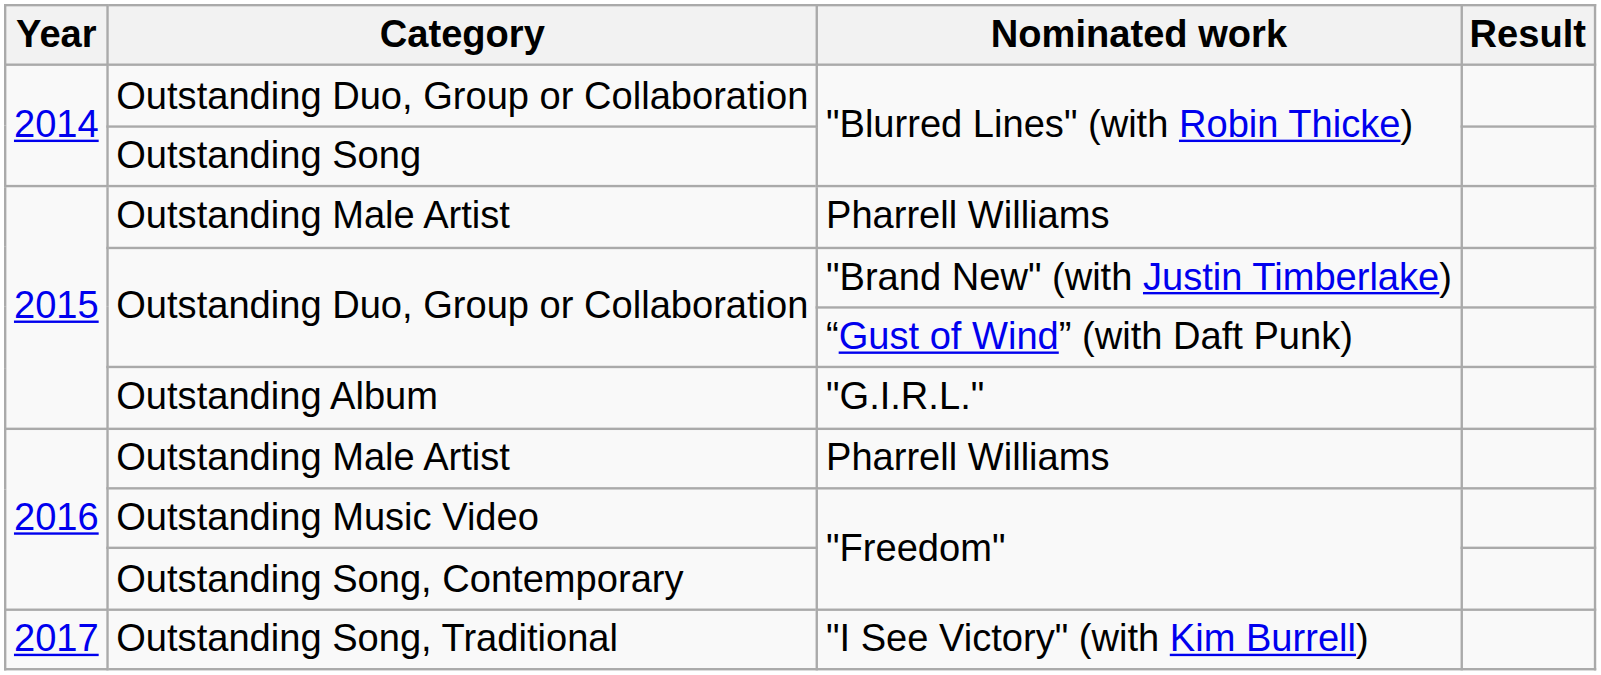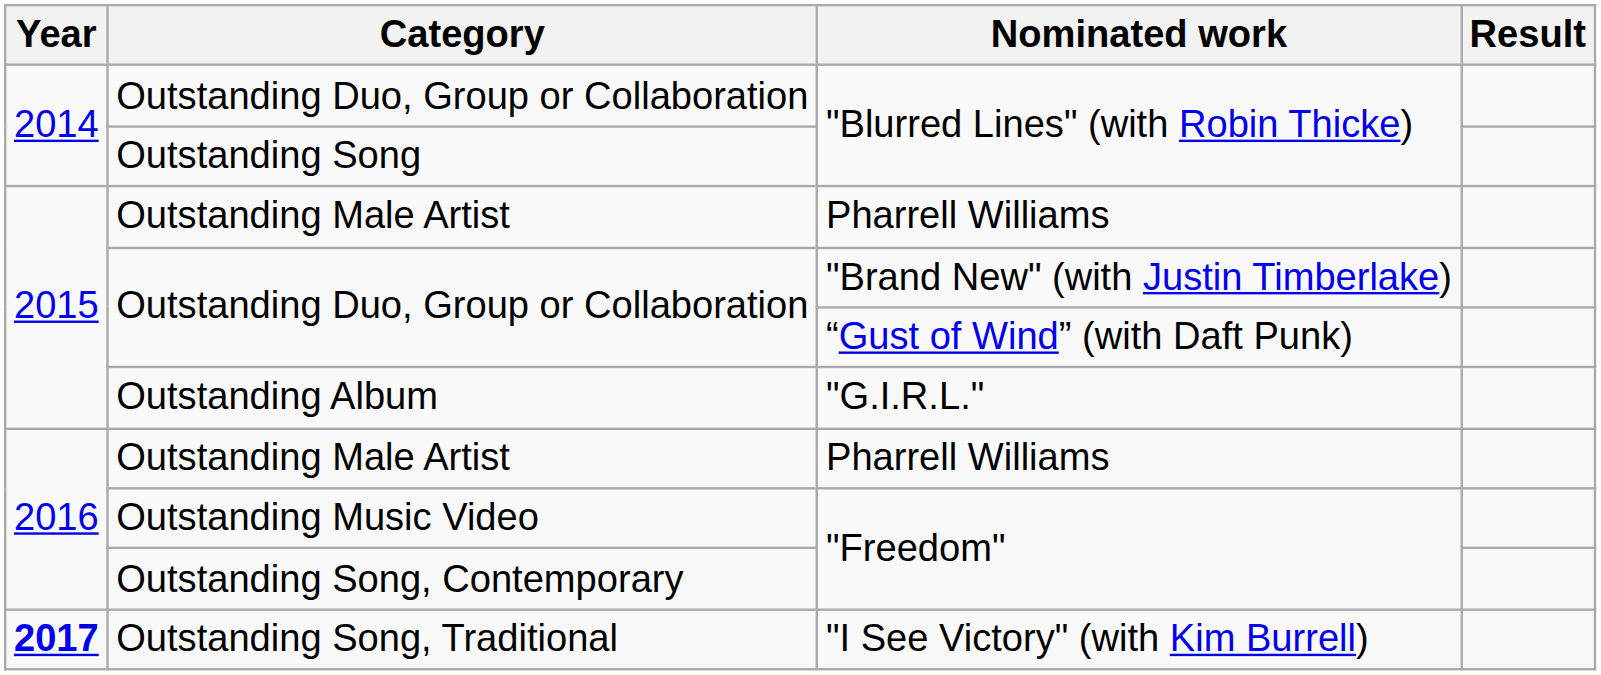(56, 638) normal -> (56, 638) bold
